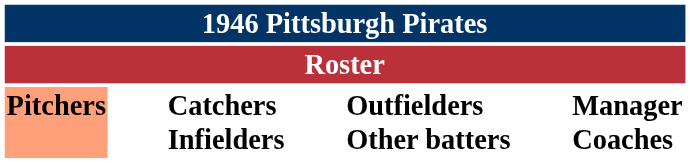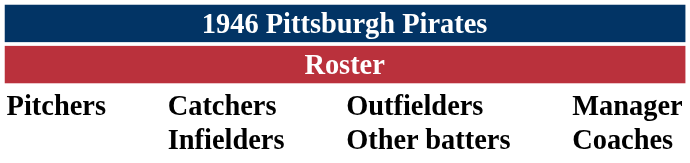(56, 105) lightsalmon background -> (56, 105) no background
